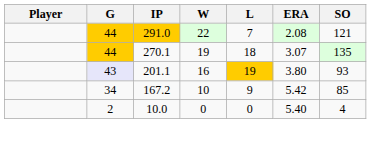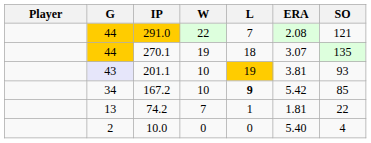(203, 71) 16 -> (203, 71) 10
(296, 71) 3.80 -> (296, 71) 3.81
(250, 90) normal -> (250, 90) bold
+ row: (157, 109)
